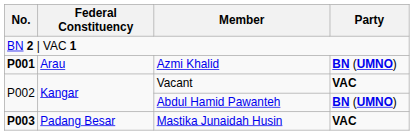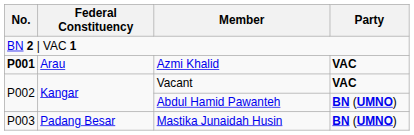(365, 64) BN (UMNO) -> (344, 64) VAC
(21, 121) bold -> (21, 121) normal
(344, 121) VAC -> (365, 121) BN (UMNO)
